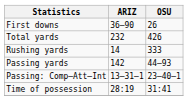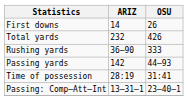(122, 25) 36–90 -> (115, 25) 14
(115, 50) 14 -> (122, 50) 36–90
rows swapped: (56, 76) <-> (49, 89)
